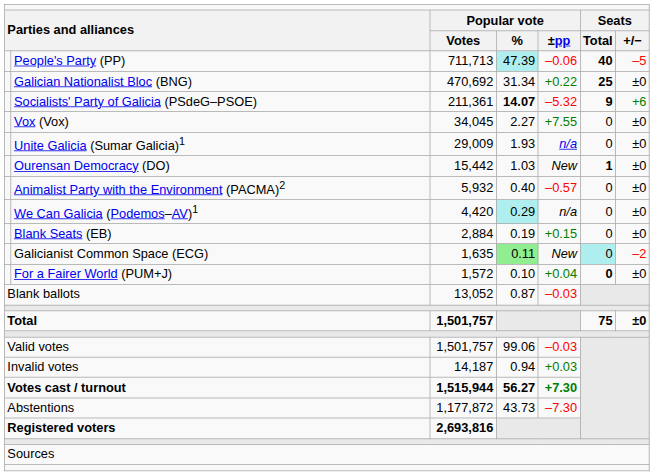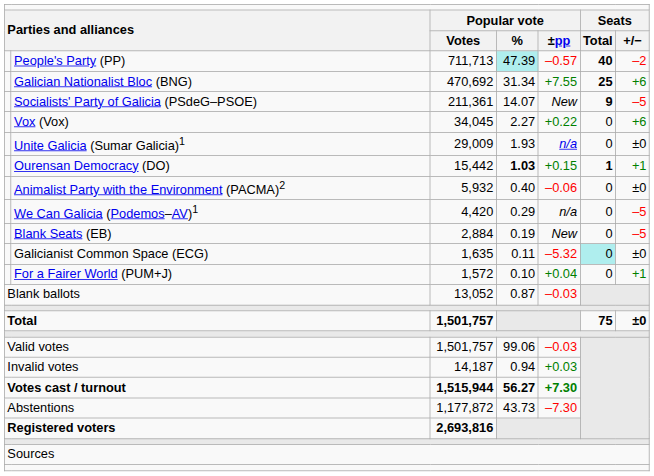(561, 61) –0.06 -> (561, 61) –0.57
(639, 61) –5 -> (639, 61) –2
(561, 81) +0.22 -> (561, 81) +7.55
(639, 81) ±0 -> (639, 81) +6
(519, 101) bold -> (519, 101) normal
(561, 101) –5.32 -> (564, 101) New
(639, 101) +6 -> (639, 101) –5
(561, 122) +7.55 -> (561, 122) +0.22
(639, 122) ±0 -> (639, 122) +6
(523, 166) normal -> (523, 166) bold
(564, 166) New -> (561, 166) +0.15
(639, 166) ±0 -> (639, 166) +1
(561, 188) –0.57 -> (561, 188) –0.06
(523, 211) paleturquoise background -> (523, 211) no background
(639, 211) ±0 -> (639, 211) –5
(561, 233) +0.15 -> (564, 233) New
(639, 233) ±0 -> (639, 233) –5
(523, 254) lightgreen background -> (523, 254) no background
(564, 254) New -> (561, 254) –5.32
(639, 254) –2 -> (639, 254) ±0
(609, 274) bold -> (609, 274) normal
(639, 274) ±0 -> (639, 274) +1
